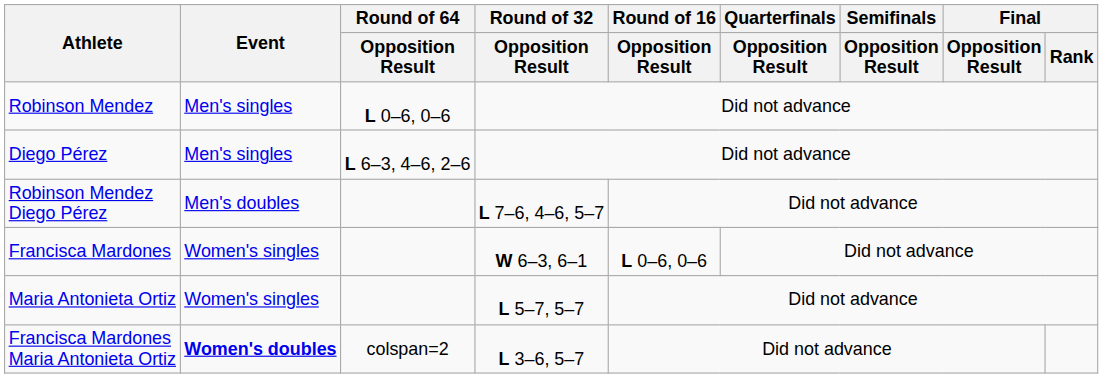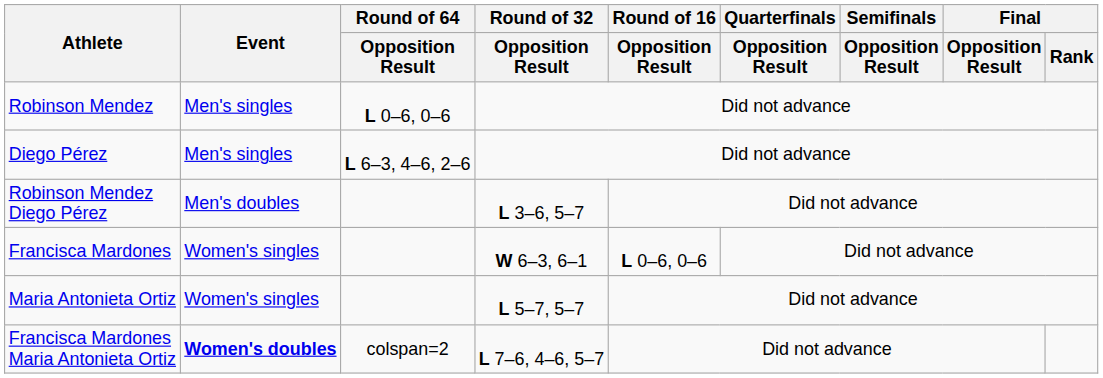(541, 213) L 7–6, 4–6, 5–7 -> (541, 213) L 3–6, 5–7
(541, 358) L 3–6, 5–7 -> (541, 358) L 7–6, 4–6, 5–7
